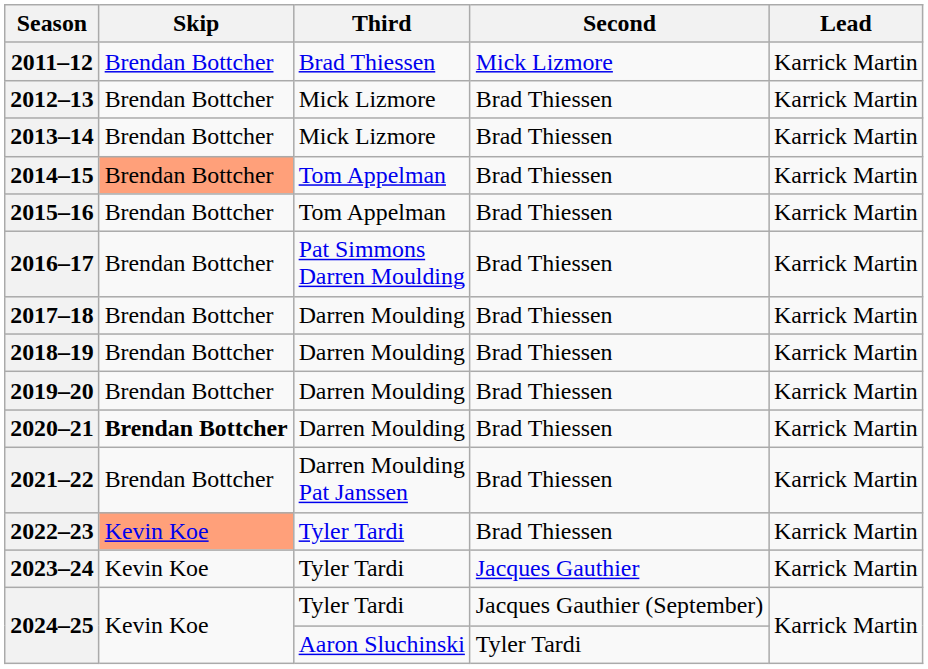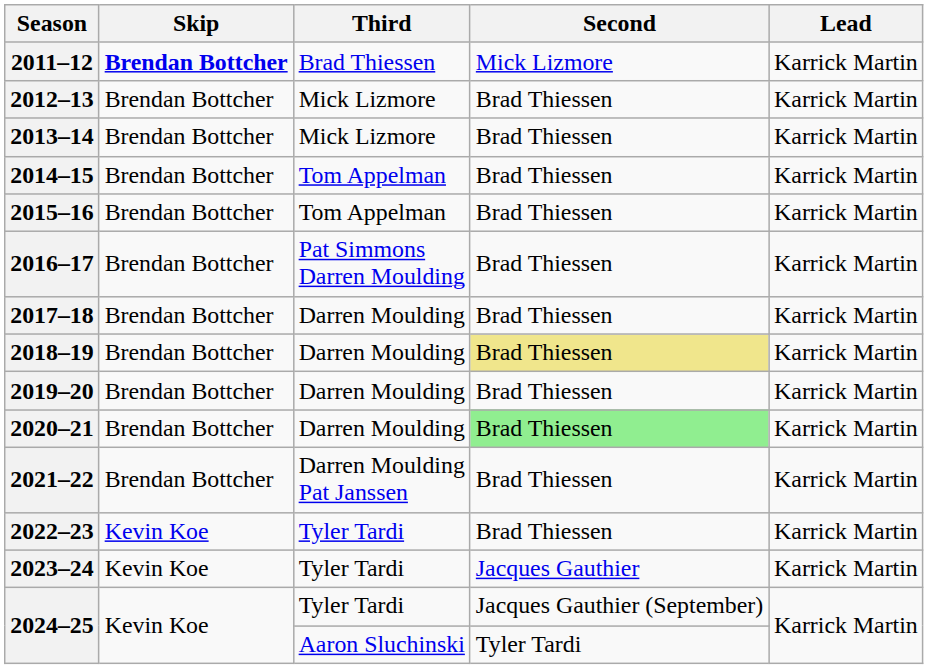(189, 61) normal -> (196, 61) bold
(189, 174) lightsalmon background -> (189, 174) no background
(544, 352) no background -> (544, 352) khaki background
(196, 428) bold -> (189, 428) normal
(544, 428) no background -> (544, 428) lightgreen background
(157, 530) lightsalmon background -> (157, 530) no background
